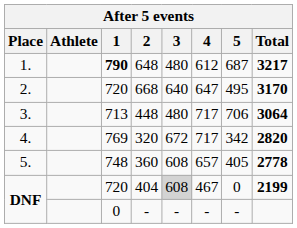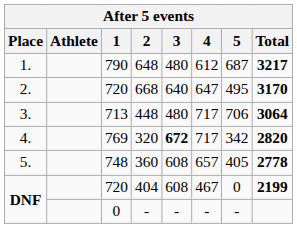(116, 65) bold -> (116, 65) normal
(177, 138) normal -> (177, 138) bold
(177, 187) lightgrey background -> (177, 187) no background
